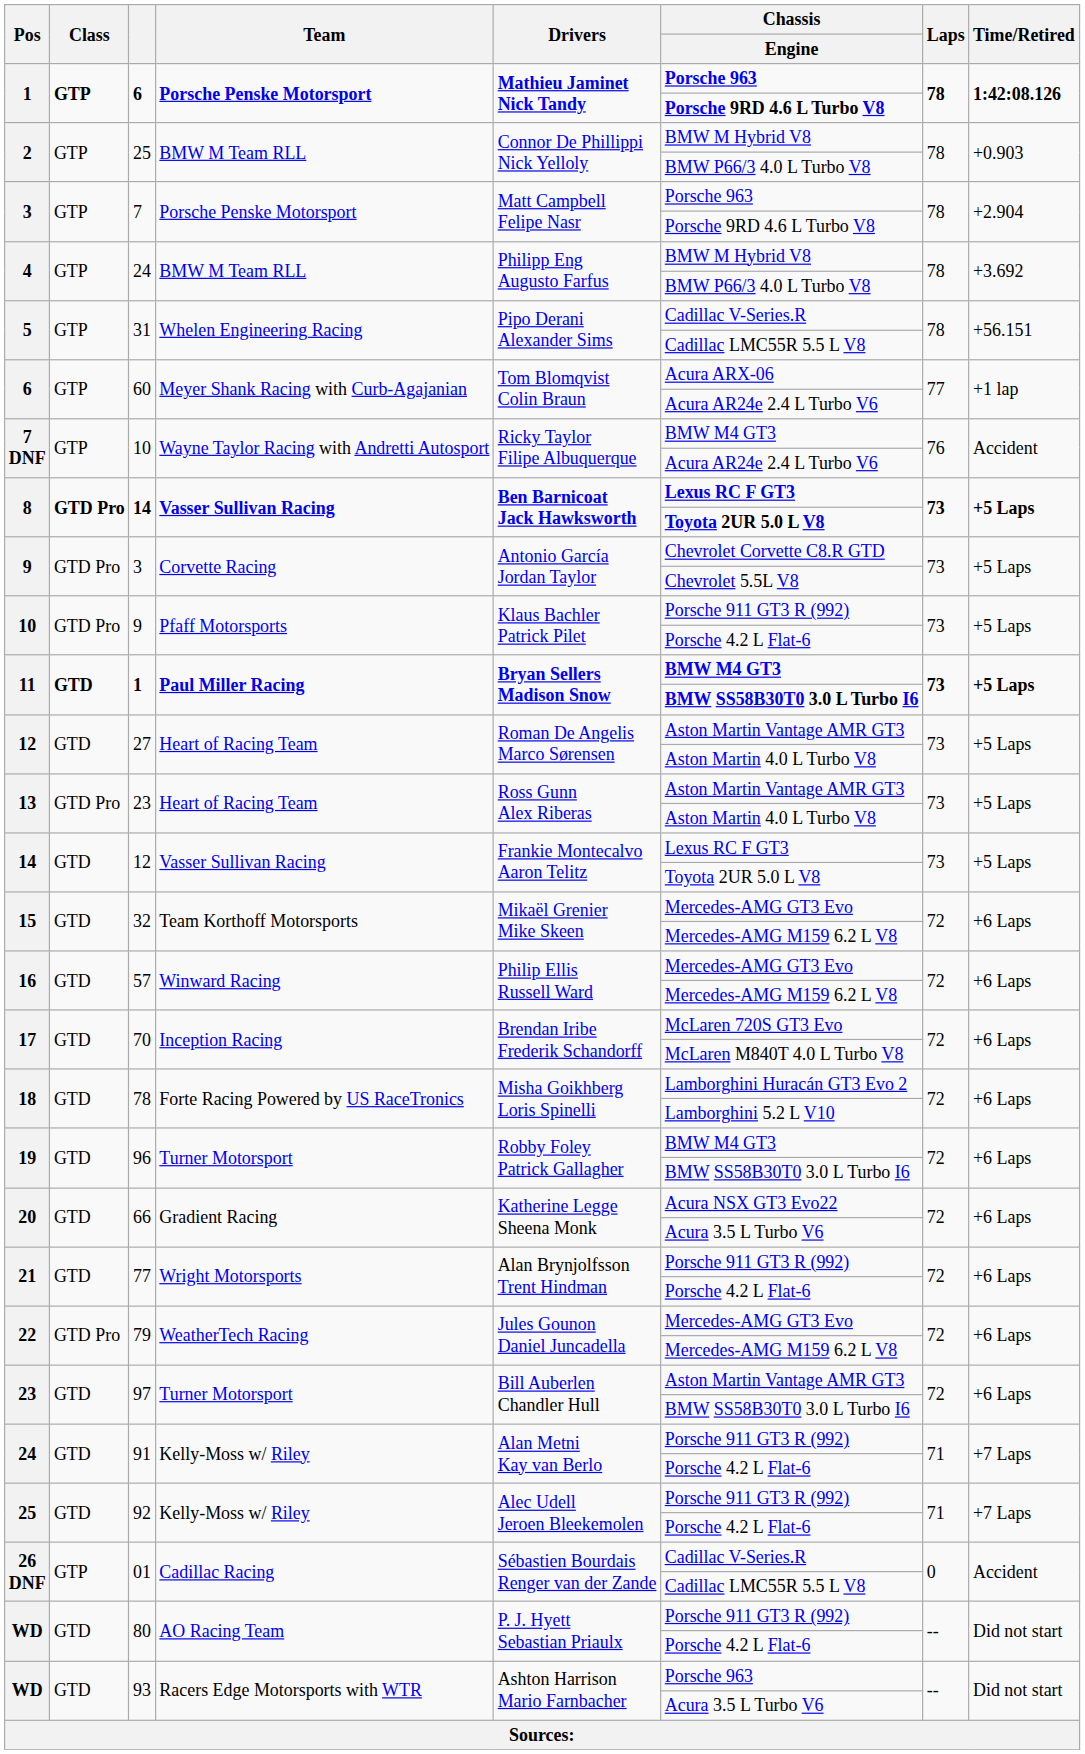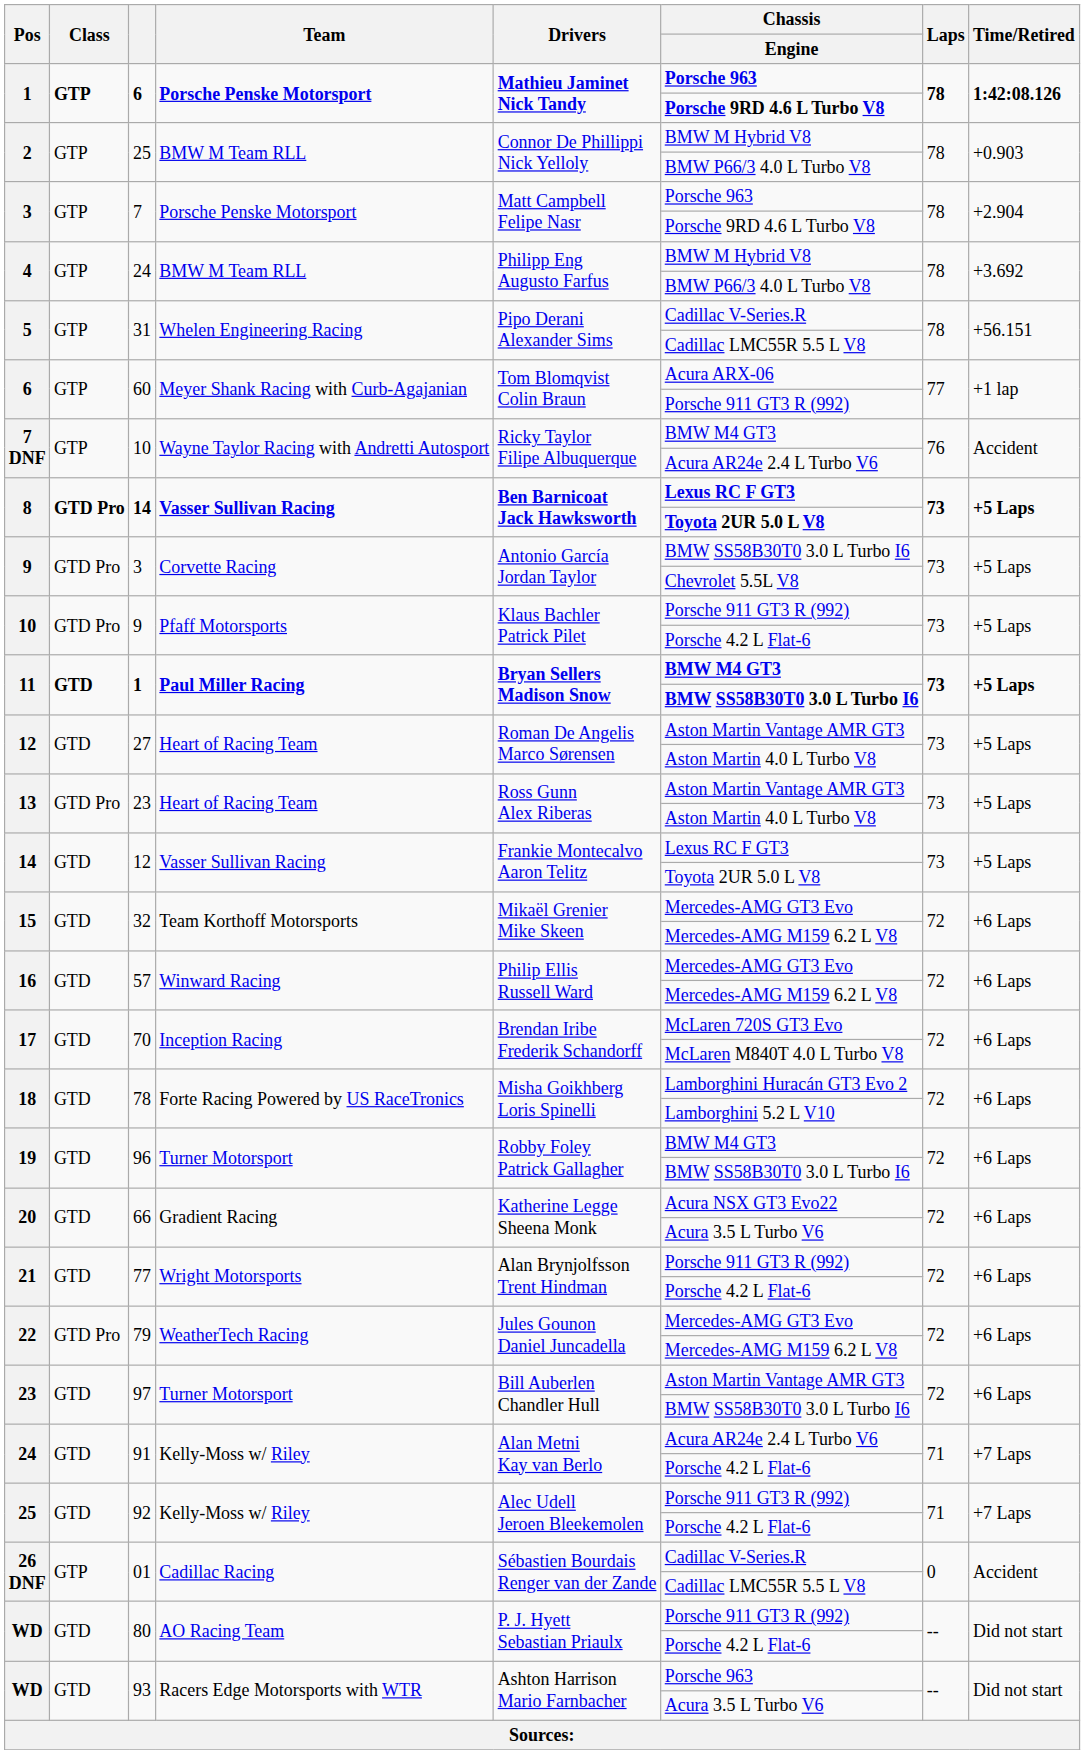(771, 403) Acura AR24e 2.4 L Turbo V6 -> (757, 403) Porsche 911 GT3 R (992)
(775, 551) Chevrolet Corvette C8.R GTD -> (787, 551) BMW SS58B30T0 3.0 L Turbo I6
(757, 1439) Porsche 911 GT3 R (992) -> (771, 1439) Acura AR24e 2.4 L Turbo V6
